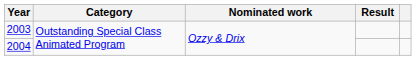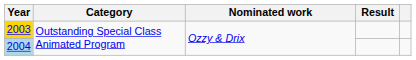(19, 30) no background -> (19, 30) gold background
(19, 47) no background -> (19, 47) lightblue background
